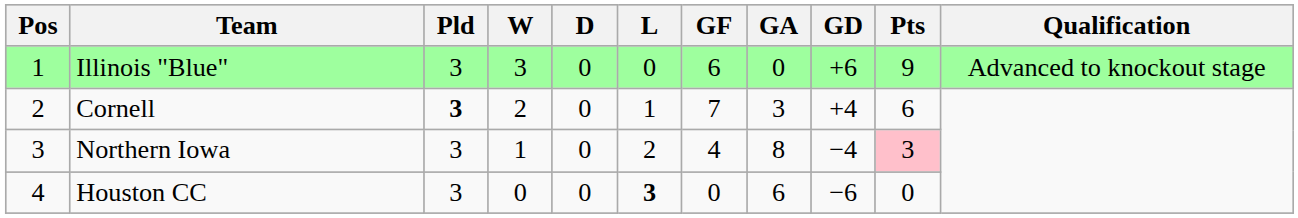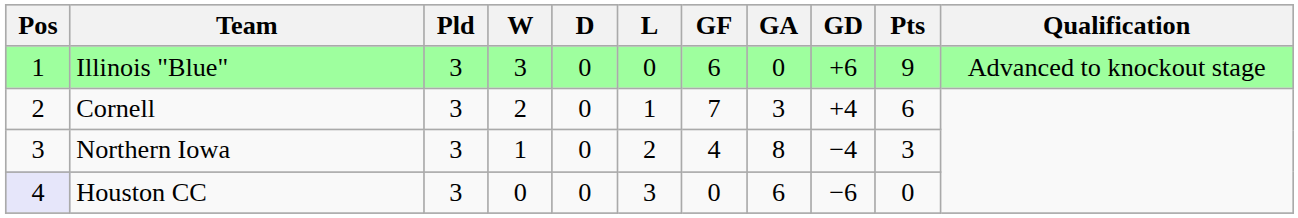(456, 108) bold -> (456, 108) normal
(908, 150) pink background -> (908, 150) no background
(38, 191) no background -> (38, 191) lavender background
(649, 191) bold -> (649, 191) normal
